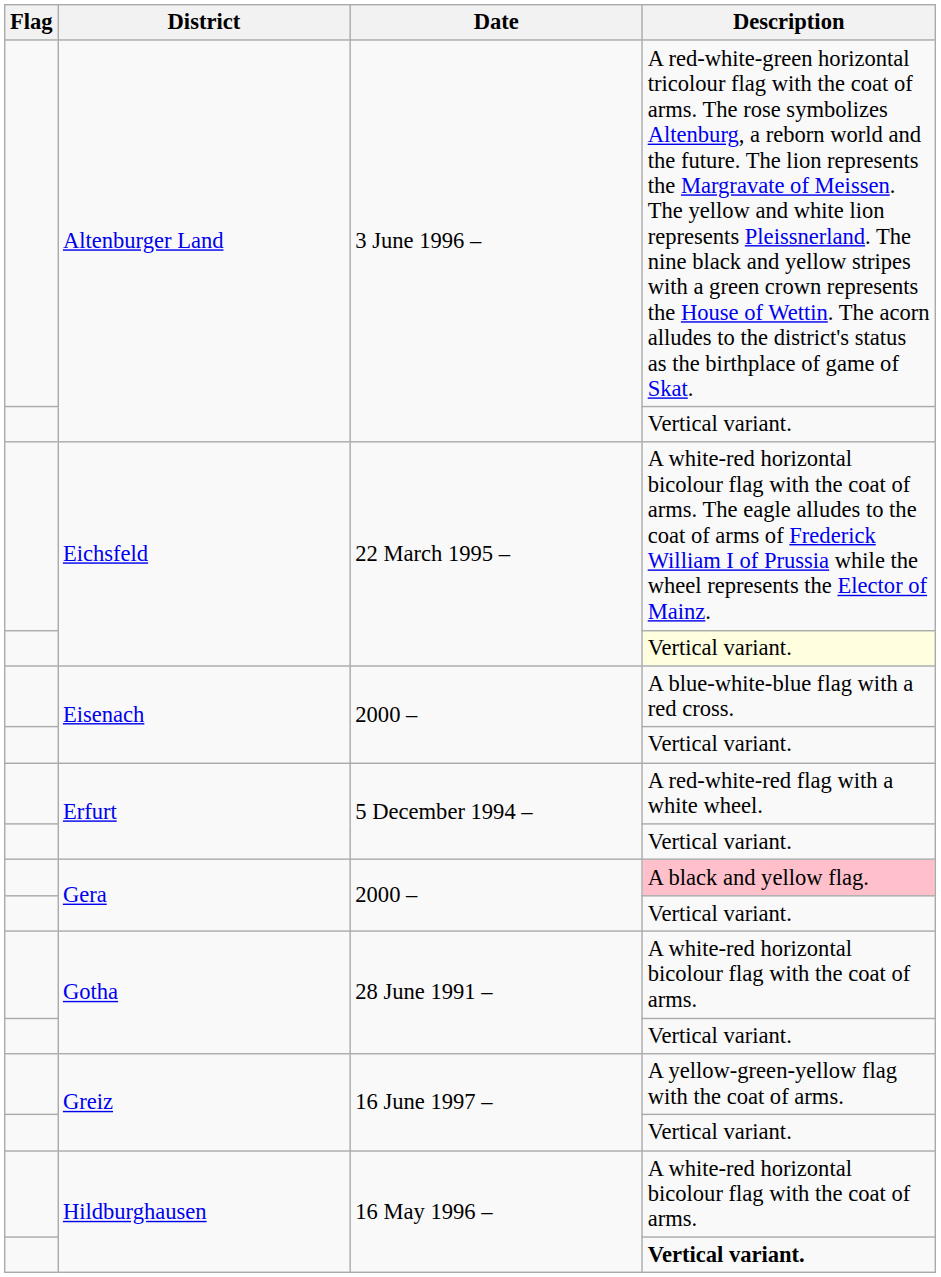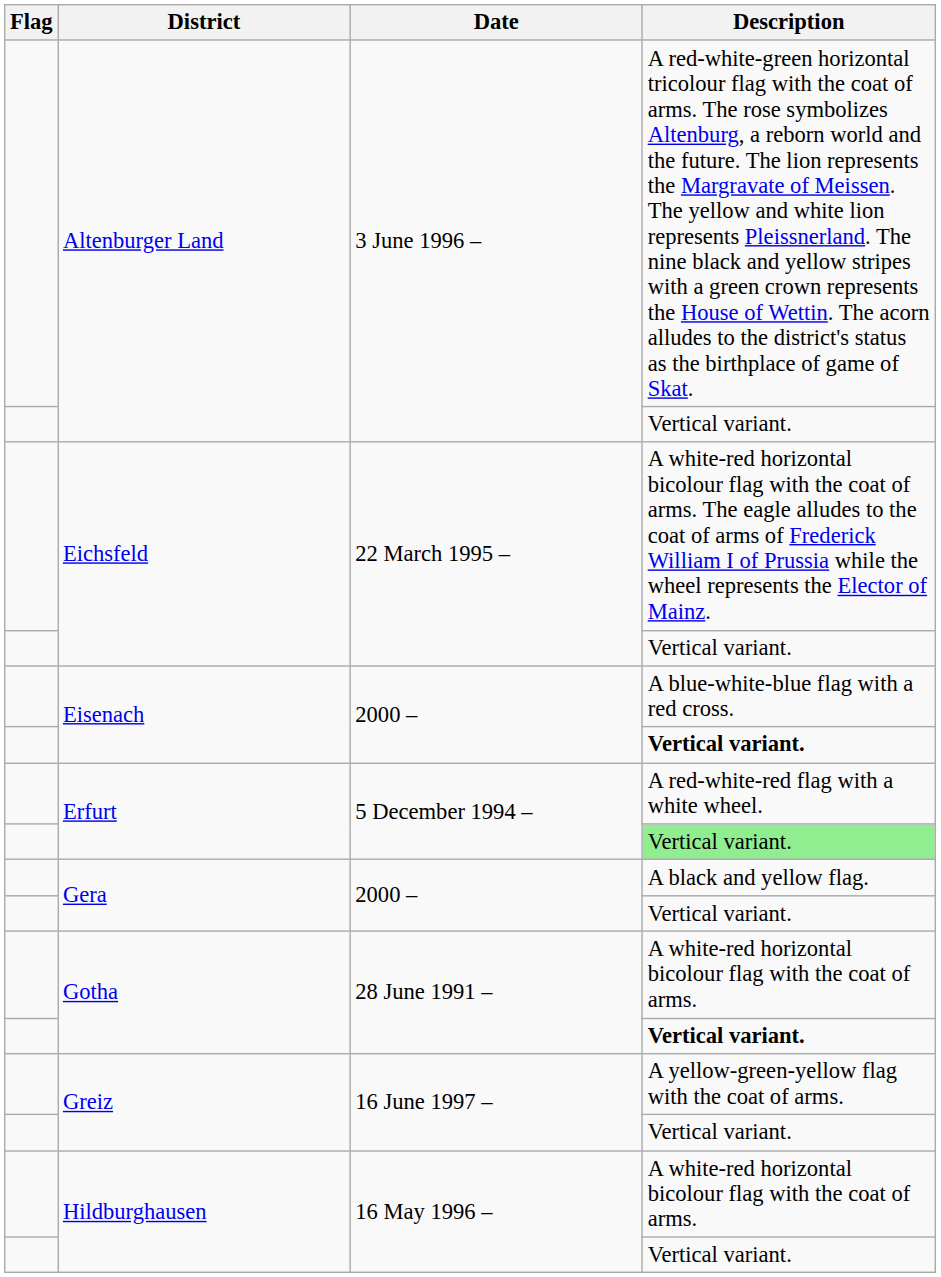(720, 647) lightyellow background -> (720, 647) no background
(720, 744) normal -> (726, 744) bold
(720, 841) no background -> (720, 841) lightgreen background
(758, 877) pink background -> (758, 877) no background
(720, 1035) normal -> (726, 1035) bold
(726, 1254) bold -> (720, 1254) normal
